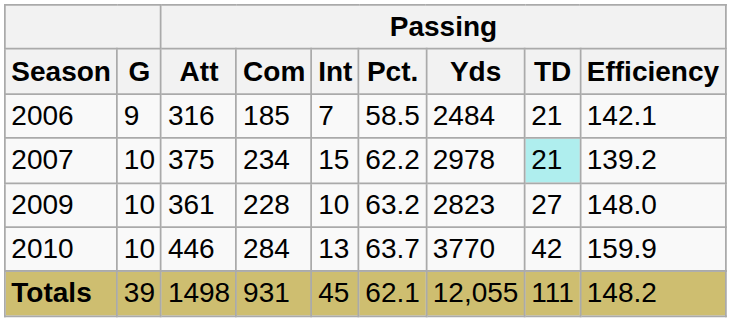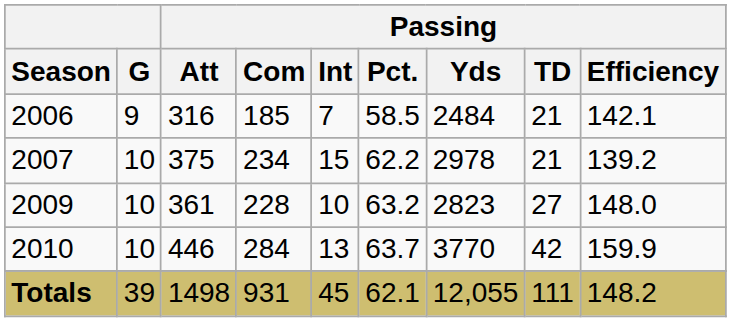(547, 159) paleturquoise background -> (547, 159) no background
